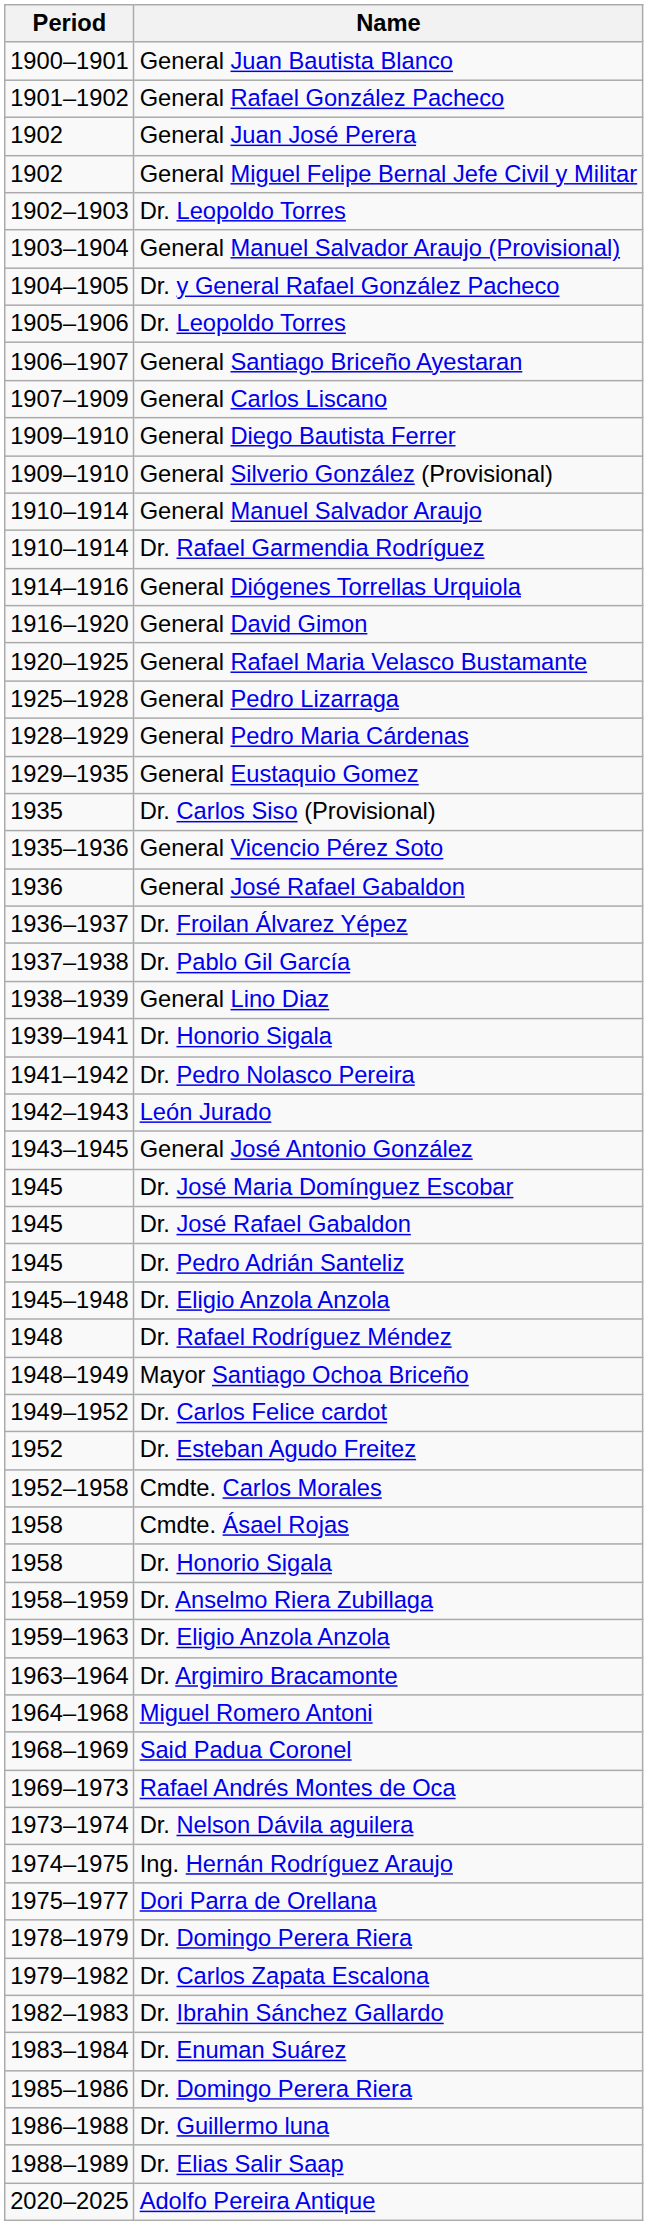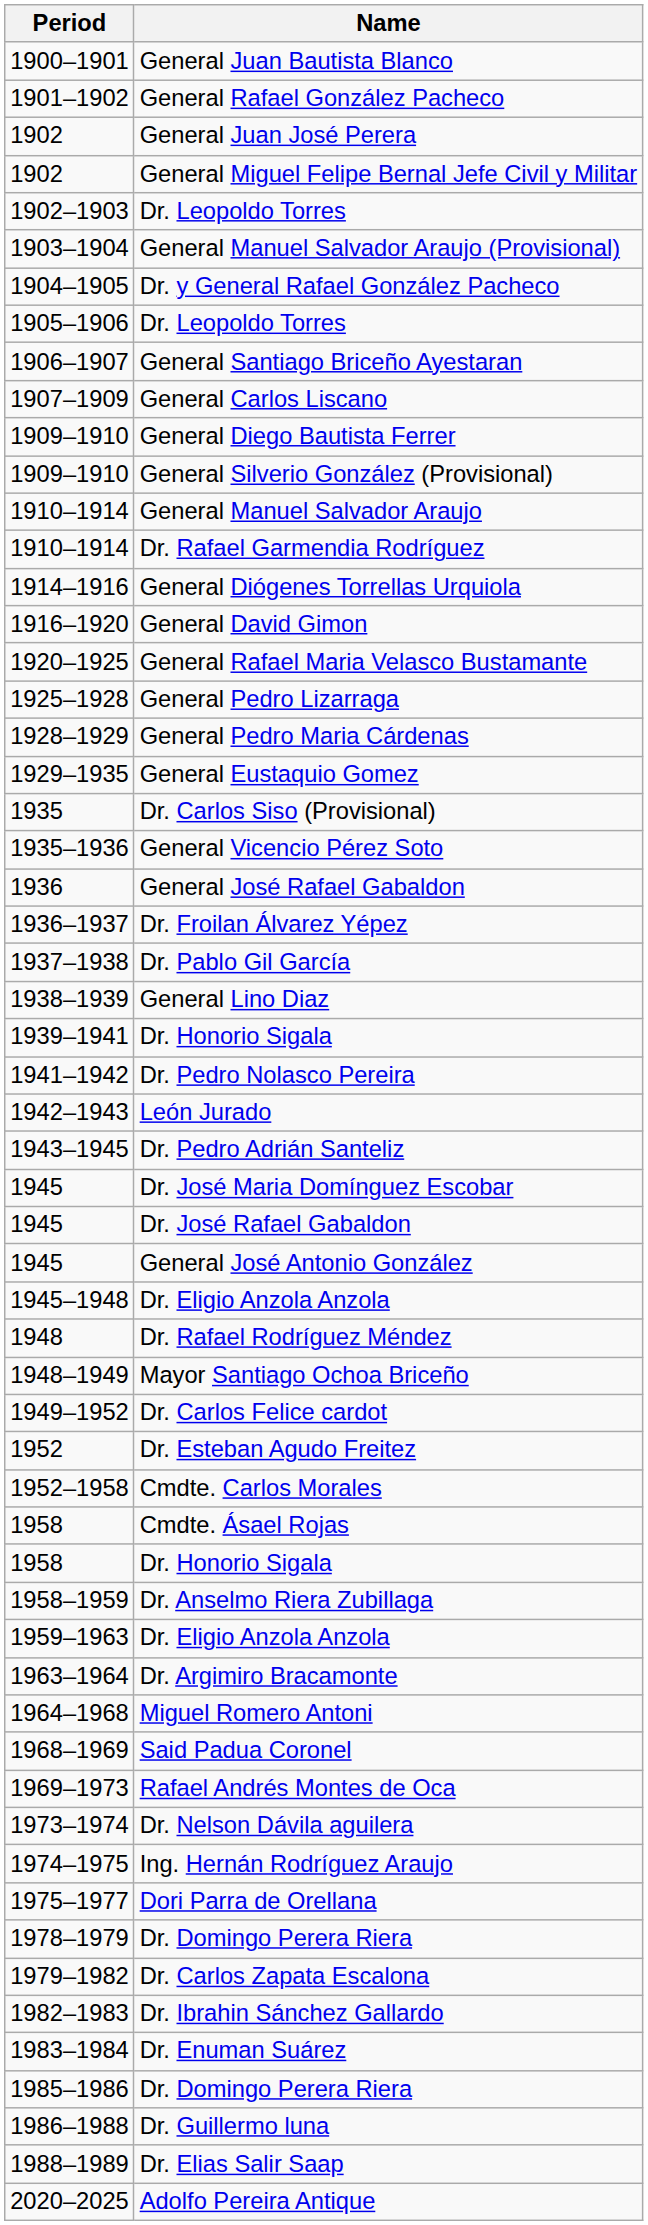(306, 1149) General José Antonio González -> (272, 1149) Dr. Pedro Adrián Santeliz
(272, 1262) Dr. Pedro Adrián Santeliz -> (306, 1262) General José Antonio González
